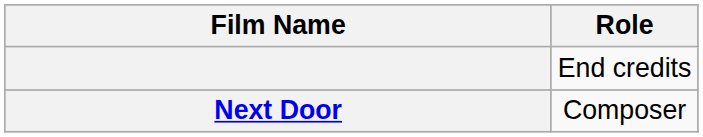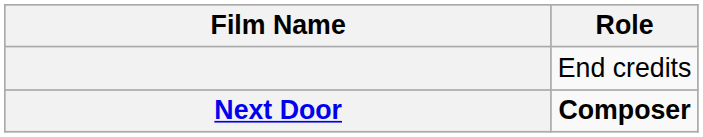(625, 110) normal -> (625, 110) bold
